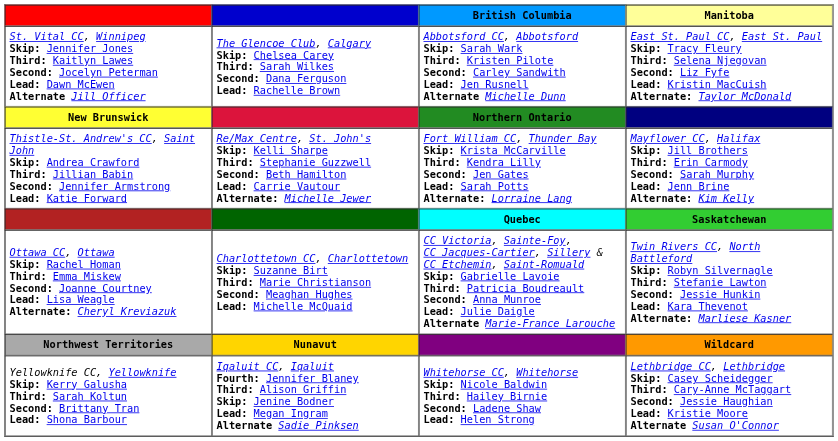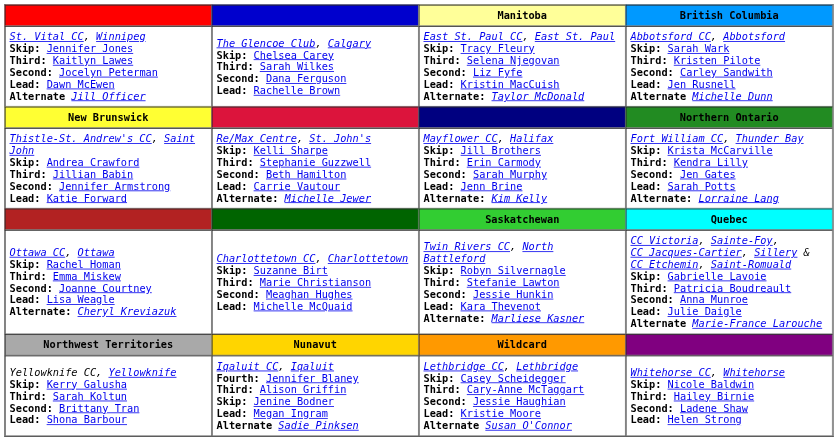columns swapped: (522, 15) <-> (729, 15)
